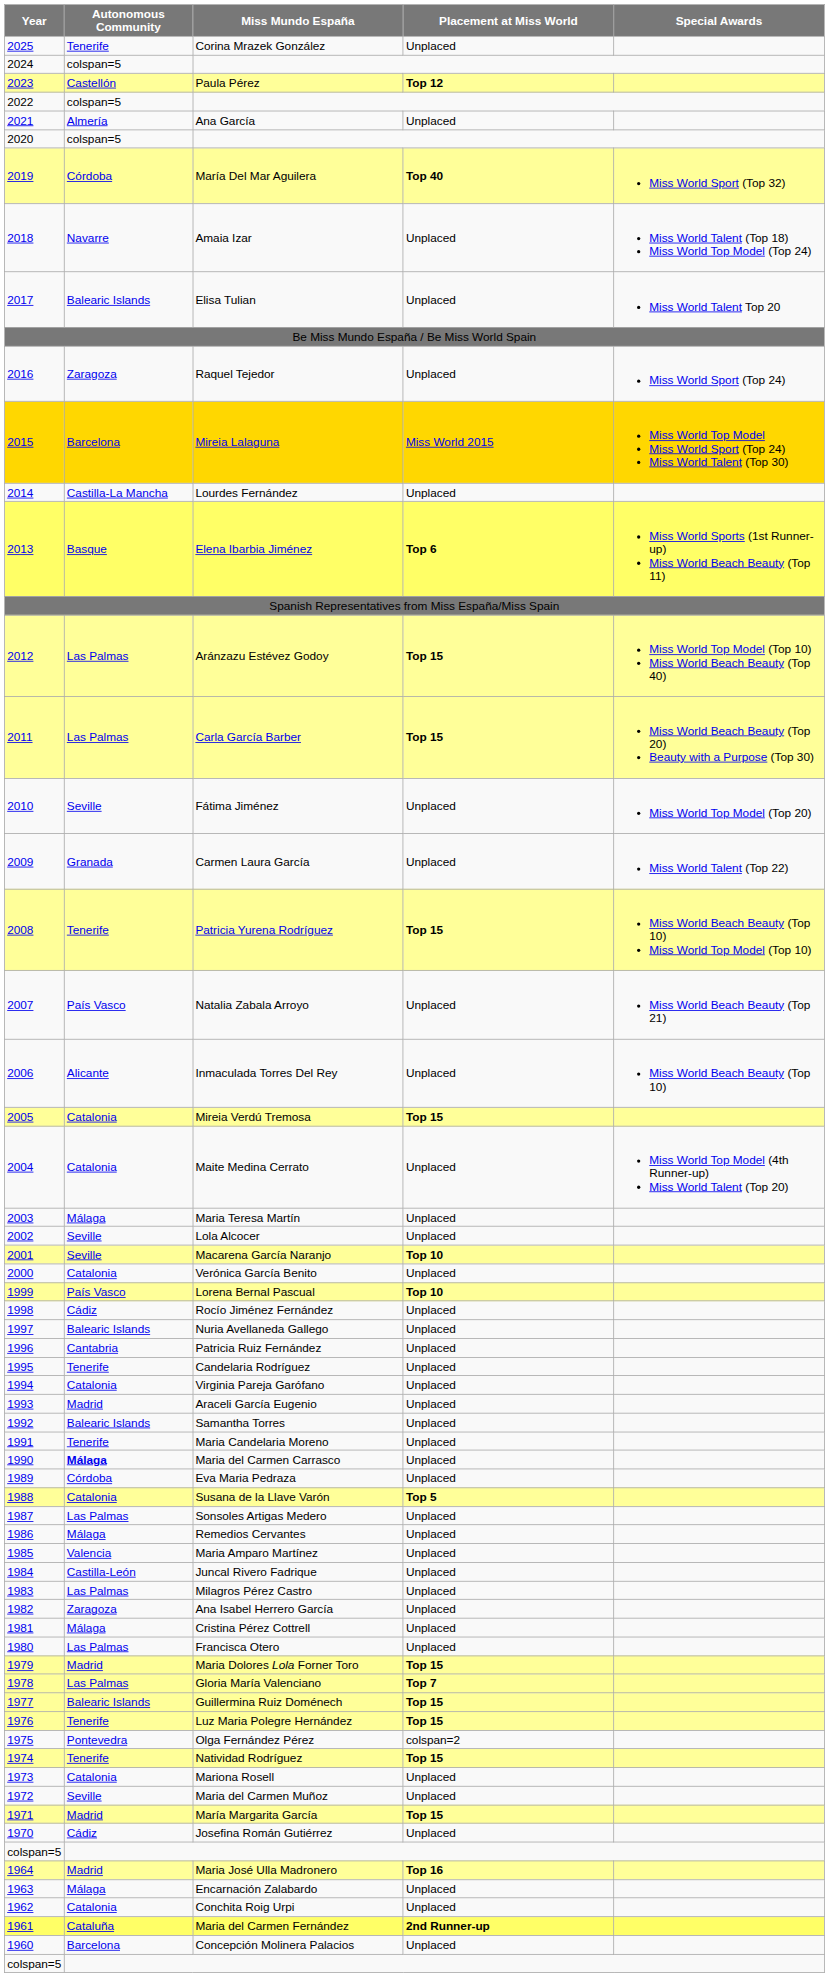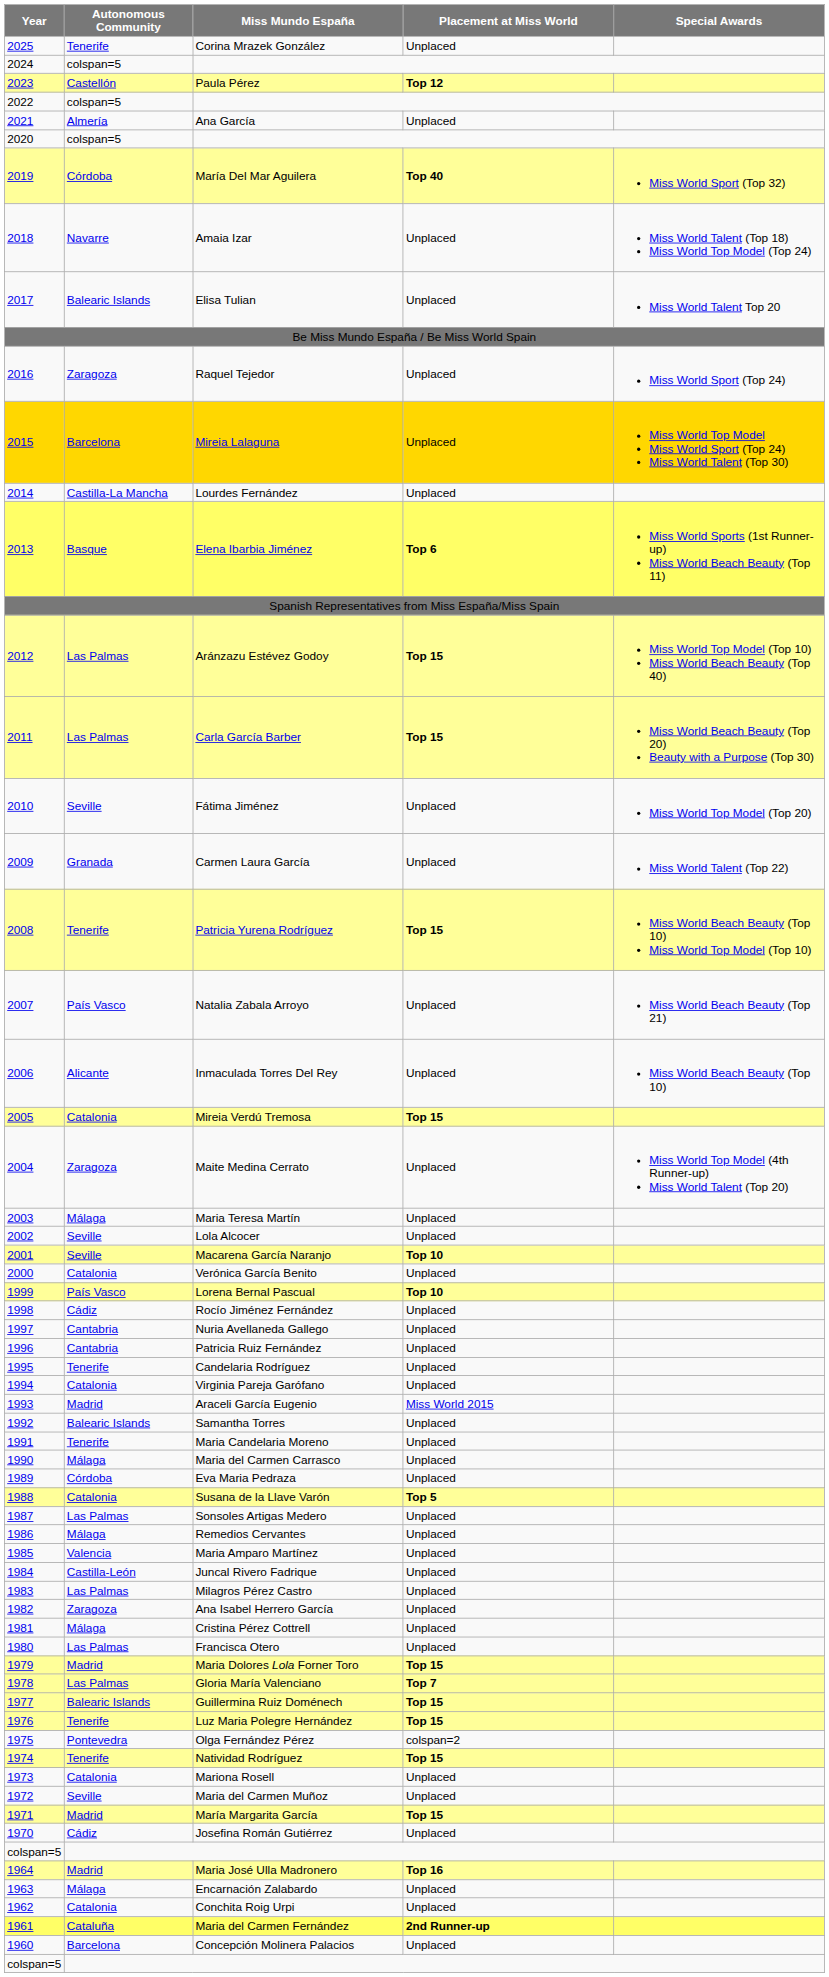(450, 443) Miss World 2015 -> (431, 443) Unplaced
(92, 1167) Catalonia -> (92, 1167) Zaragoza
(108, 1330) Balearic Islands -> (92, 1330) Cantabria
(431, 1404) Unplaced -> (450, 1404) Miss World 2015
(87, 1460) bold -> (86, 1460) normal
